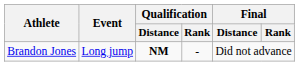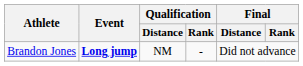(107, 51) normal -> (109, 51) bold
(159, 51) bold -> (163, 51) normal
